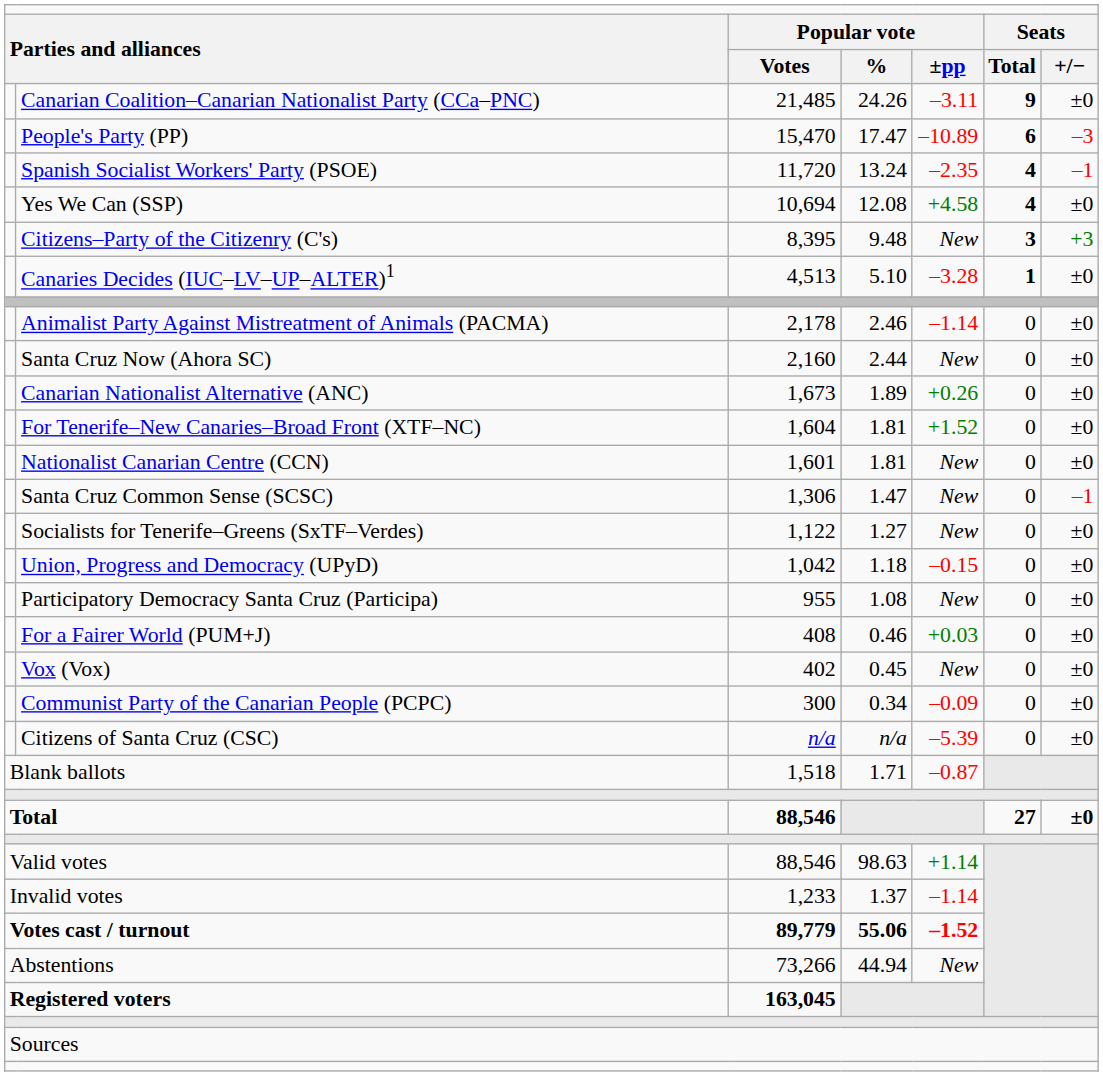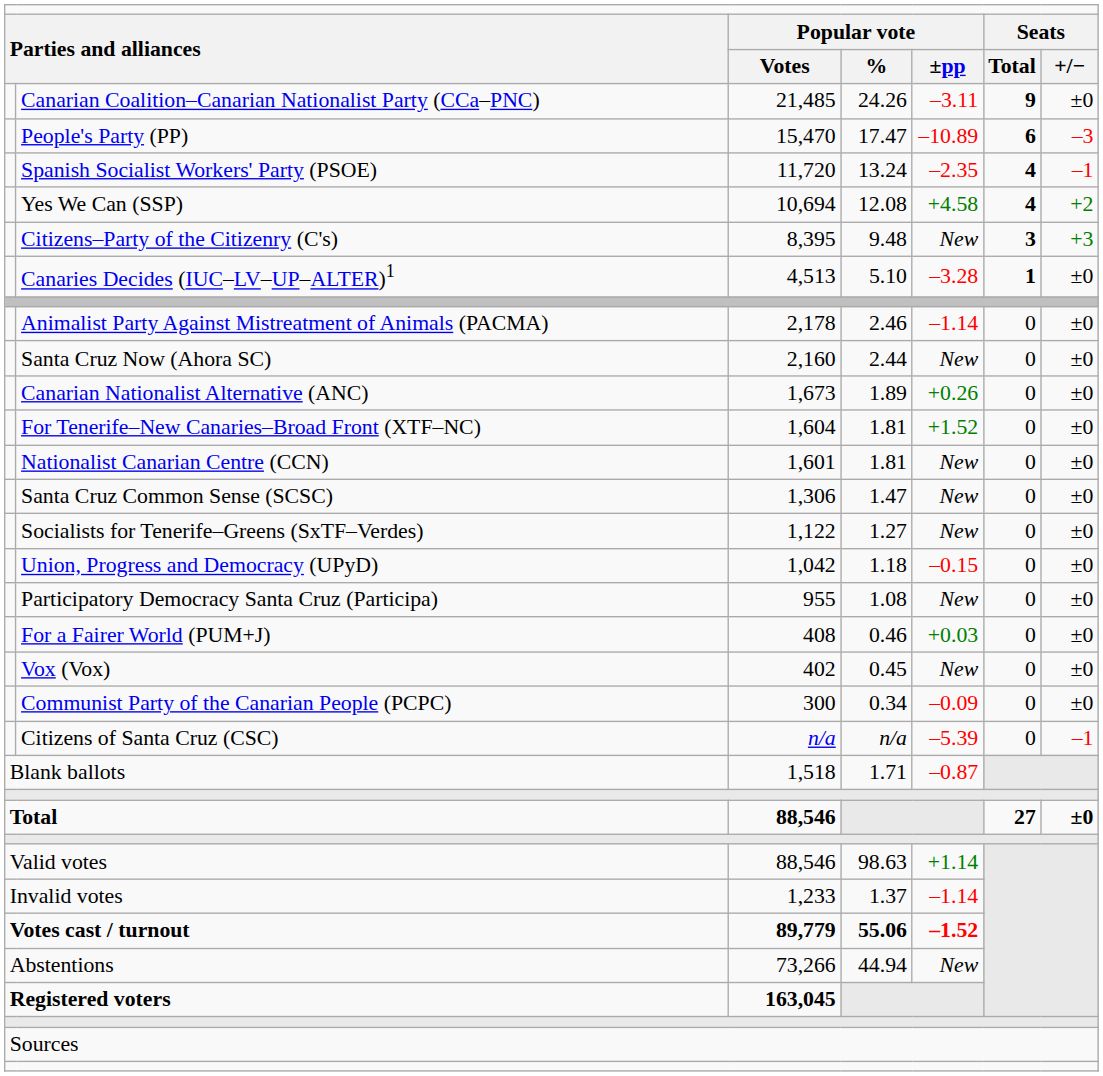(1082, 204) ±0 -> (1082, 204) +2
(1083, 496) –1 -> (1082, 496) ±0
(1082, 737) ±0 -> (1083, 737) –1
